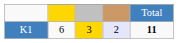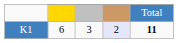(89, 30) gold background -> (89, 30) no background
